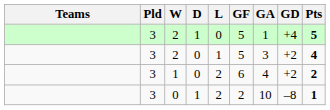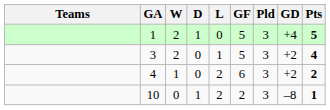columns swapped: (153, 14) <-> (265, 14)
